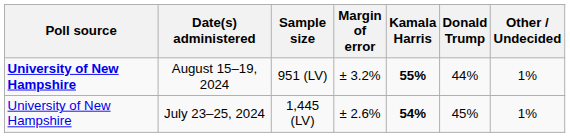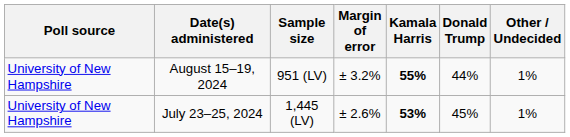(63, 76) bold -> (59, 76) normal
(413, 114) 54% -> (413, 114) 53%
